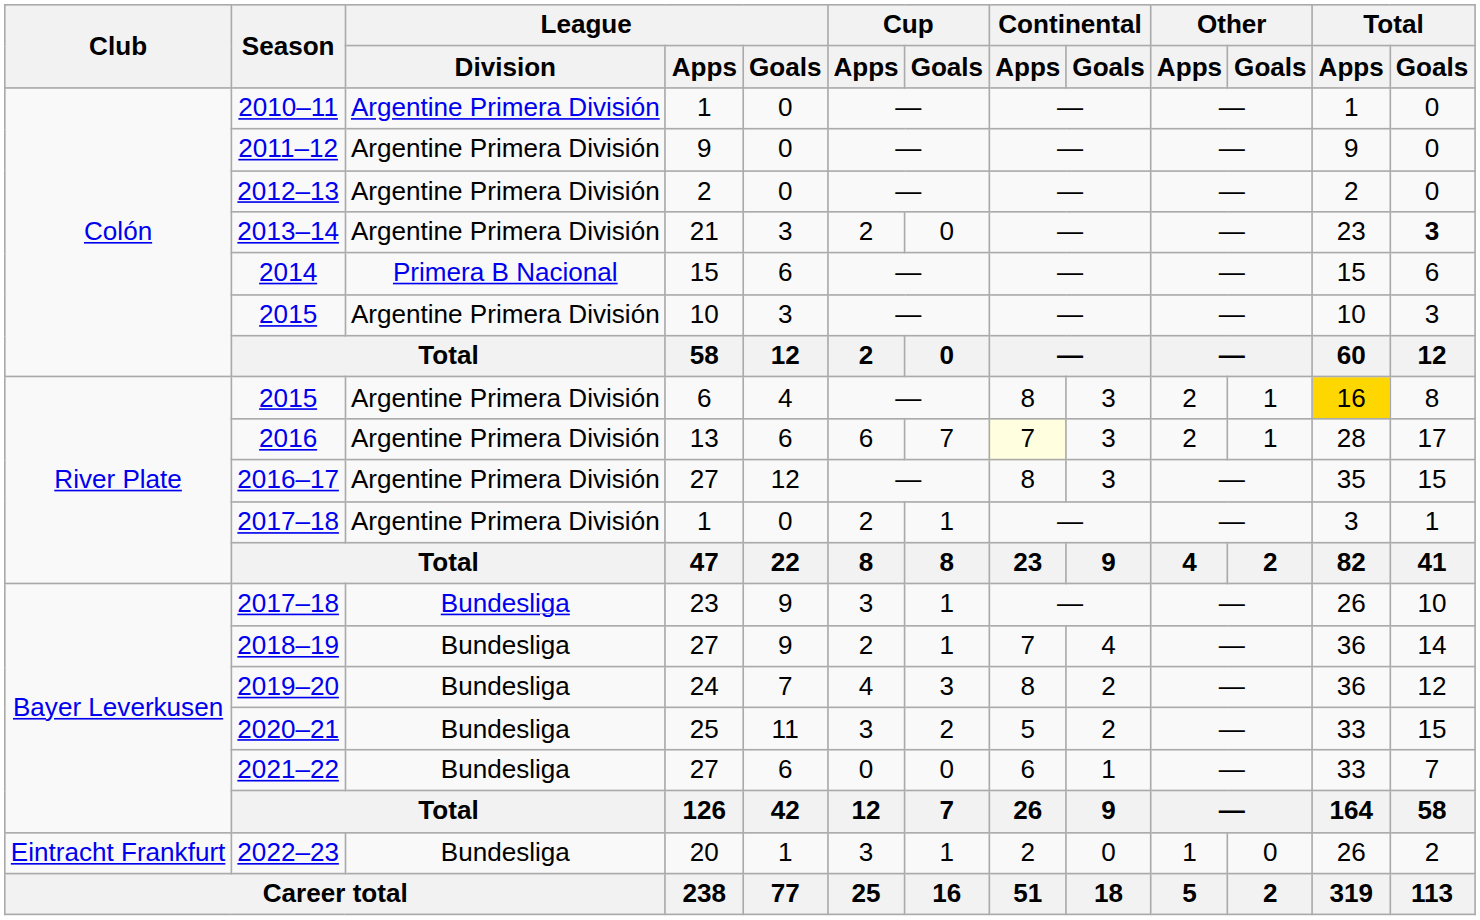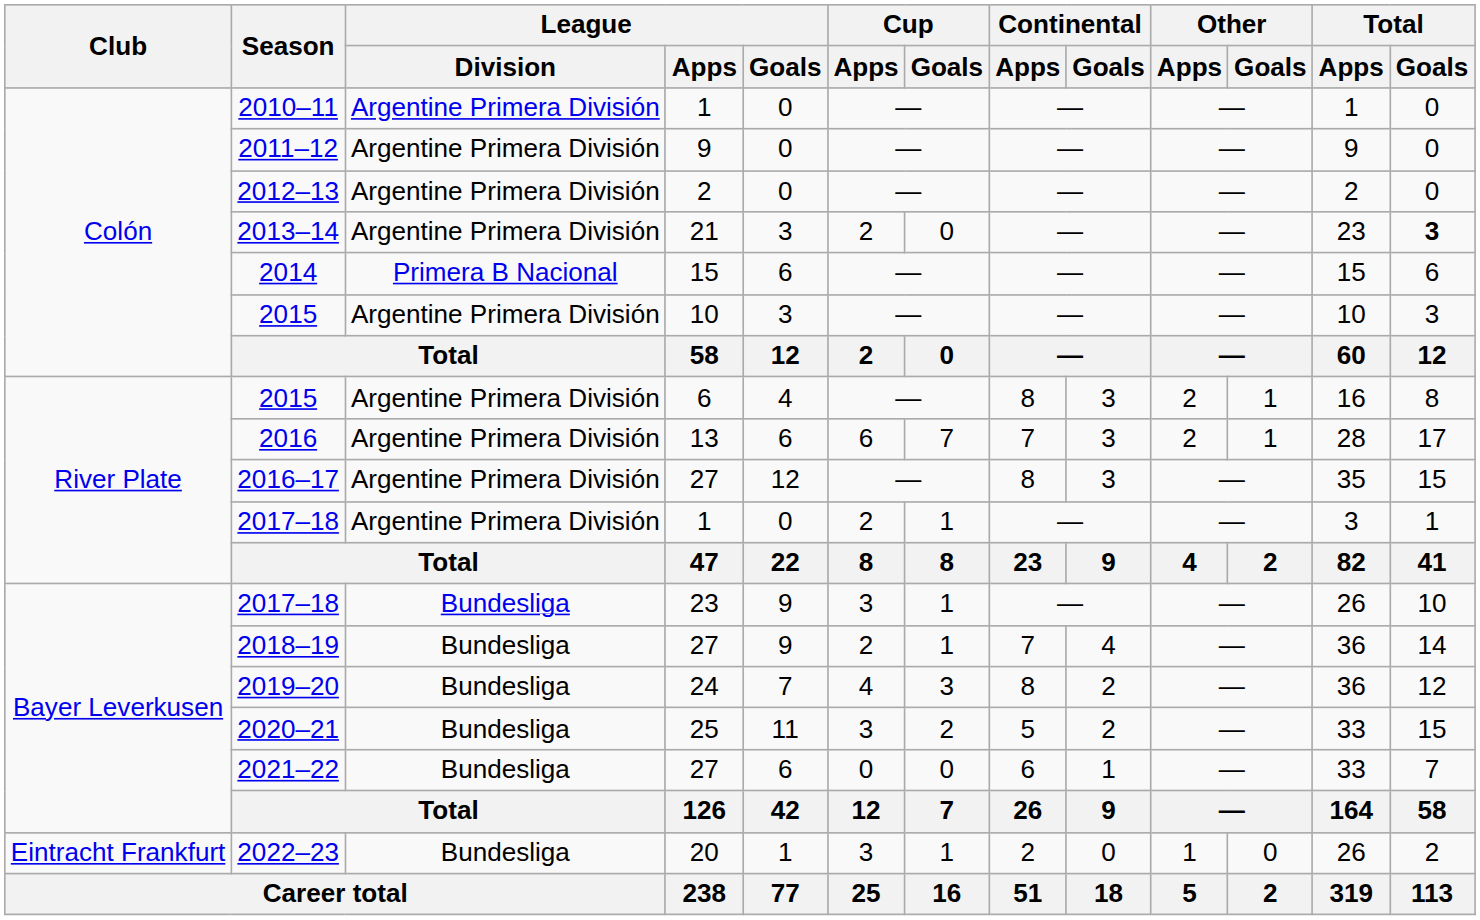(1351, 397) gold background -> (1351, 397) no background
(1028, 438) lightyellow background -> (1028, 438) no background
